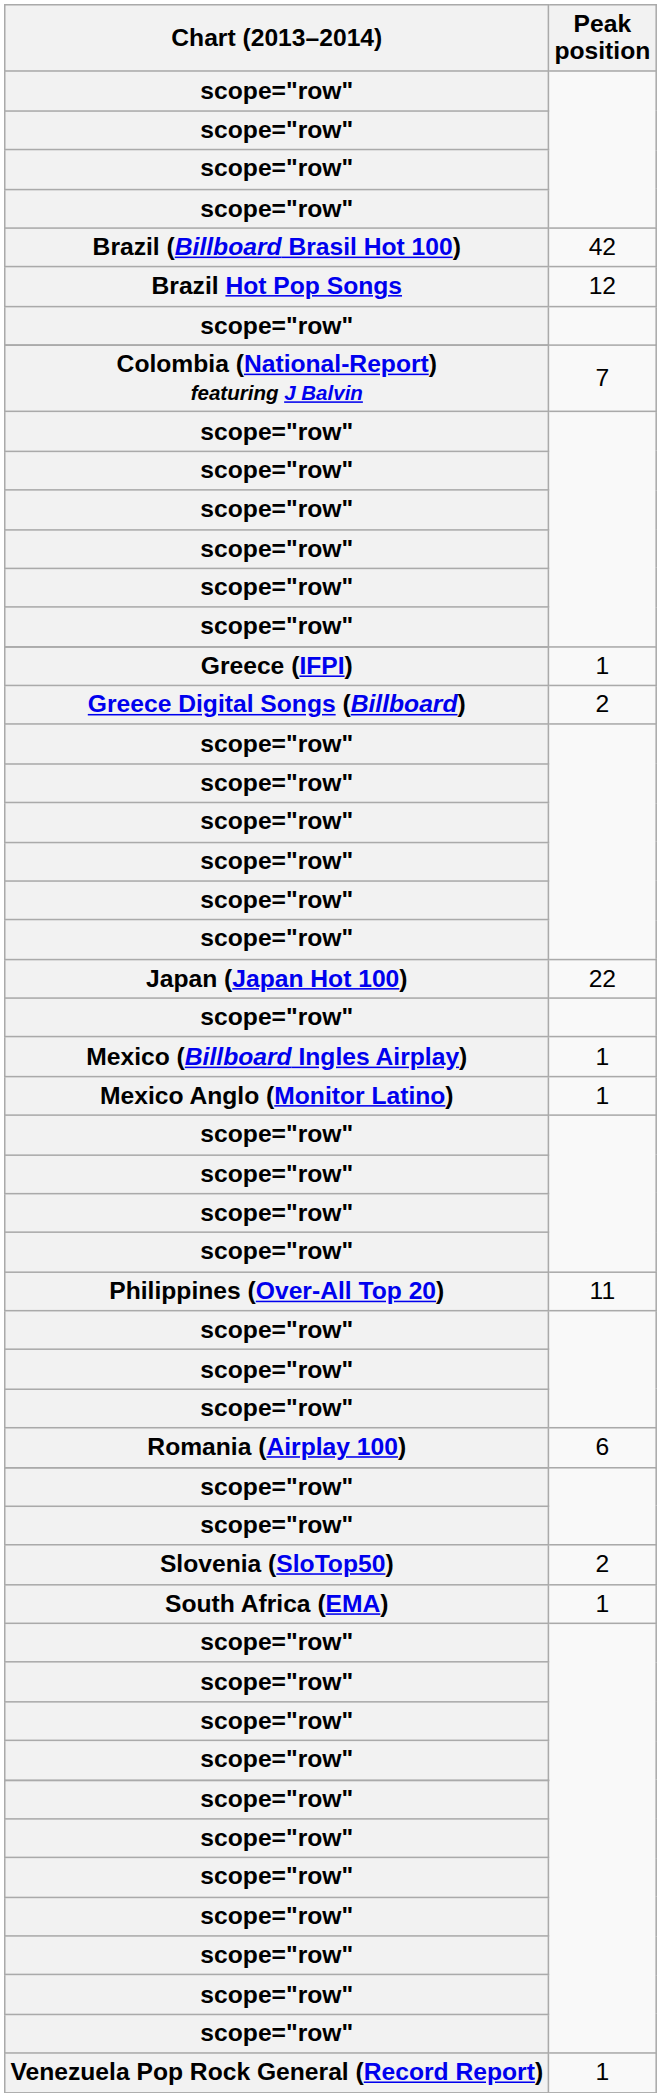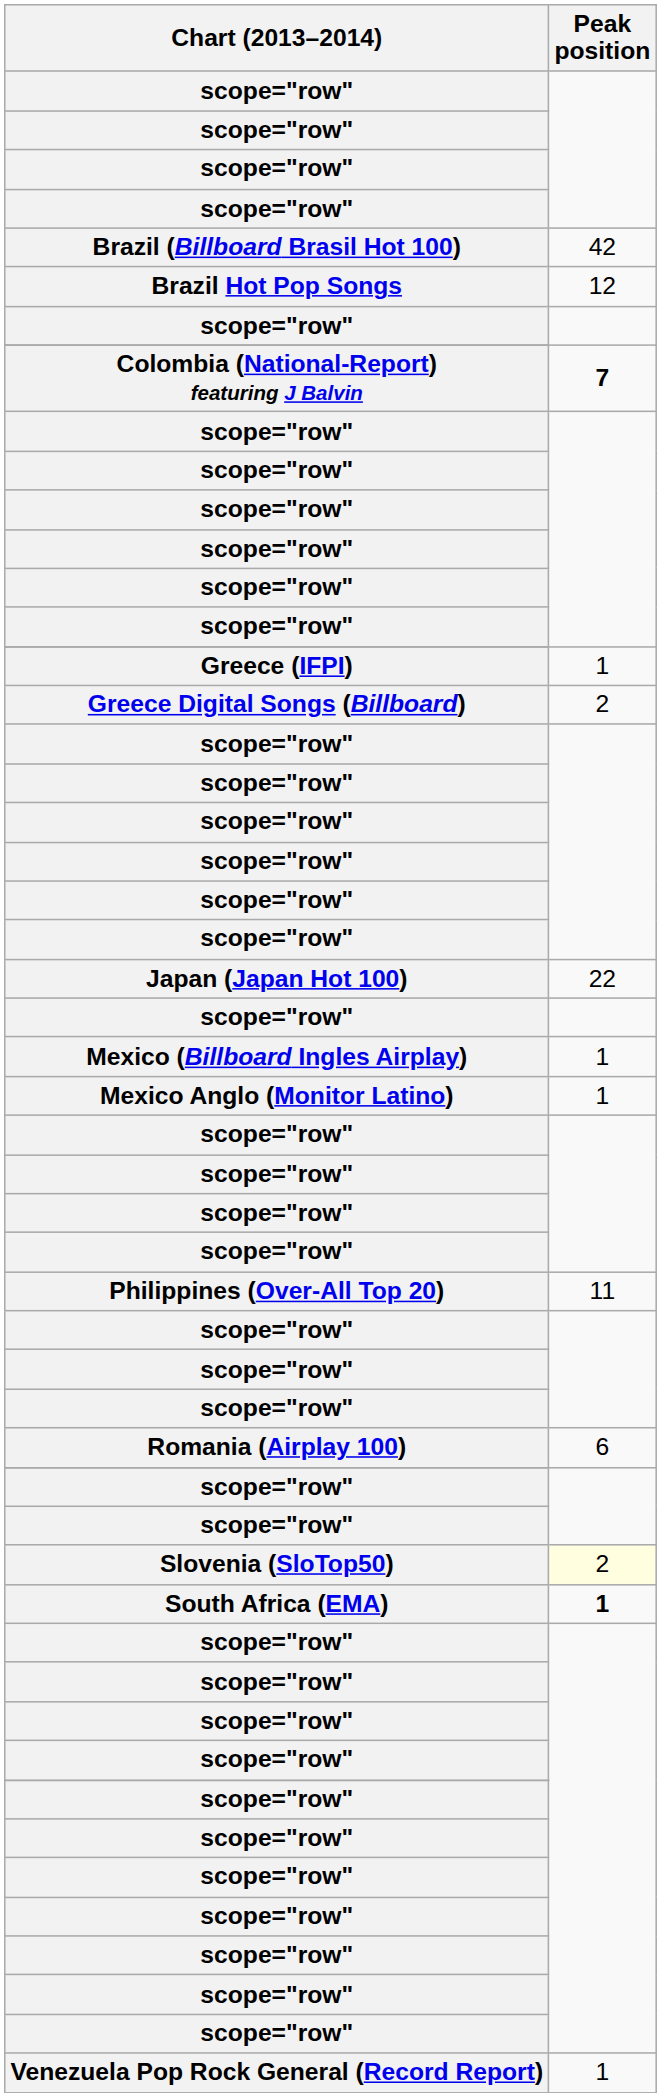(602, 378) normal -> (602, 378) bold
(602, 1564) no background -> (602, 1564) lightyellow background
(602, 1603) normal -> (602, 1603) bold
